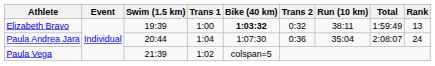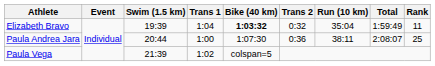(205, 26) 1:00 -> (205, 26) 1:04
(343, 26) 38:11 -> (343, 26) 35:04
(417, 26) 13 -> (417, 26) 11
(205, 40) 1:04 -> (205, 40) 1:00
(343, 40) 35:04 -> (343, 40) 38:11
(417, 40) 24 -> (417, 40) 25
